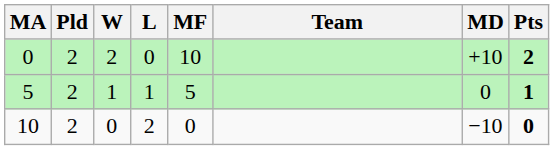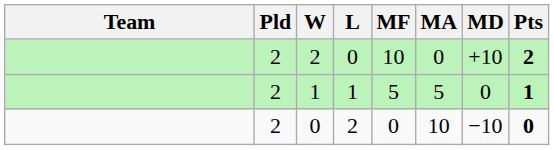columns swapped: (337, 21) <-> (28, 21)
